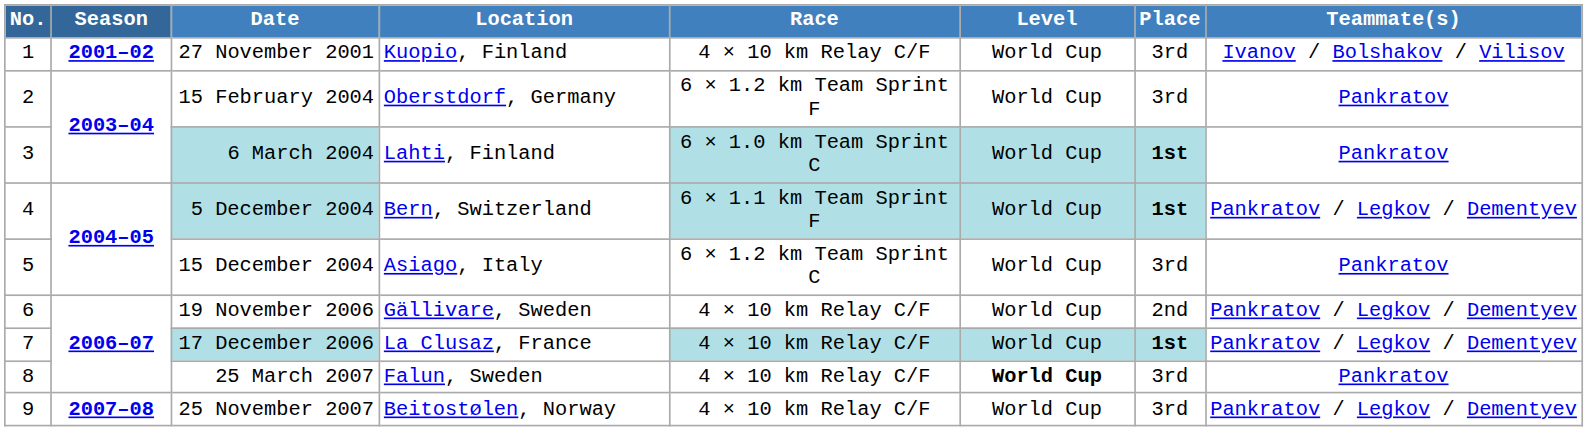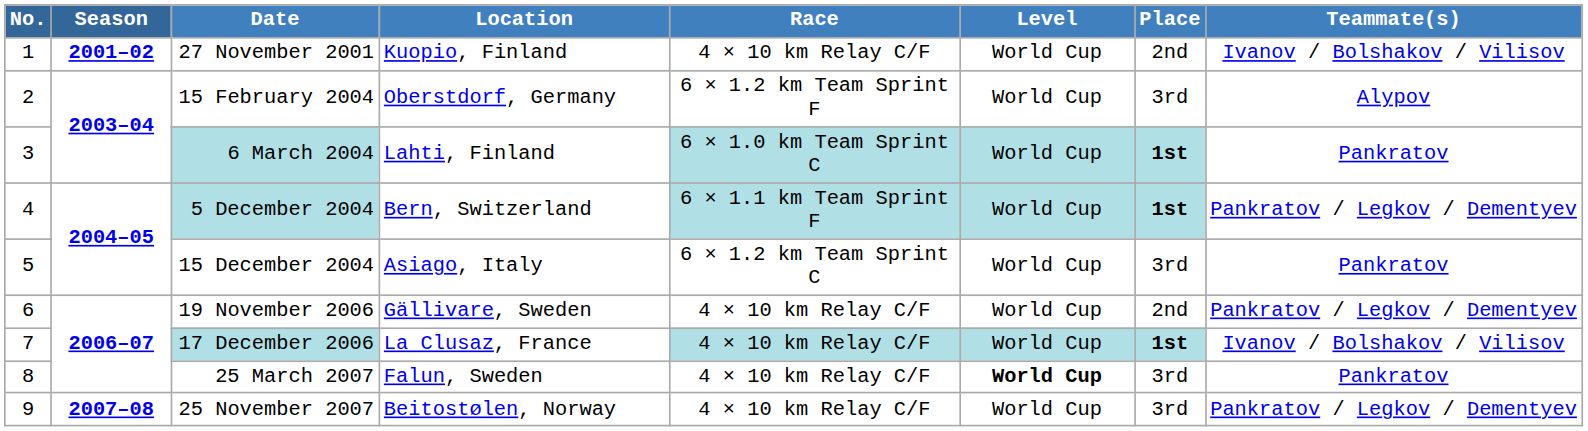(1170, 55) 3rd -> (1170, 55) 2nd
(1394, 99) Pankratov -> (1394, 99) Alypov
(1394, 344) Pankratov / Legkov / Dementyev -> (1394, 344) Ivanov / Bolshakov / Vilisov
